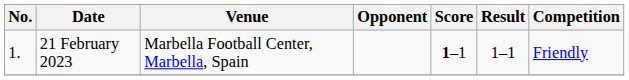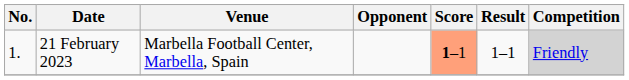(454, 52) no background -> (454, 52) lightsalmon background
(560, 52) no background -> (560, 52) lightgrey background
